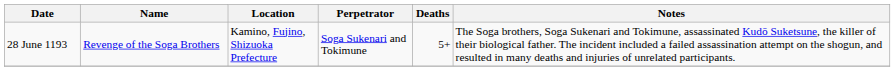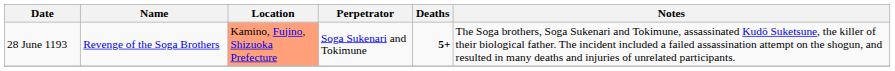(268, 44) no background -> (268, 44) lightsalmon background
(444, 44) normal -> (444, 44) bold
